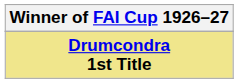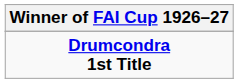(119, 54) khaki background -> (119, 54) no background
